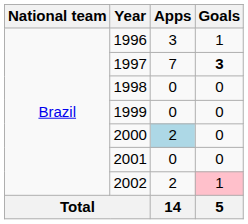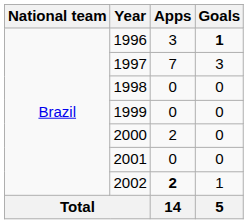(219, 40) normal -> (219, 40) bold
(219, 64) bold -> (219, 64) normal
(173, 135) lightblue background -> (173, 135) no background
(173, 183) normal -> (173, 183) bold
(219, 183) pink background -> (219, 183) no background
